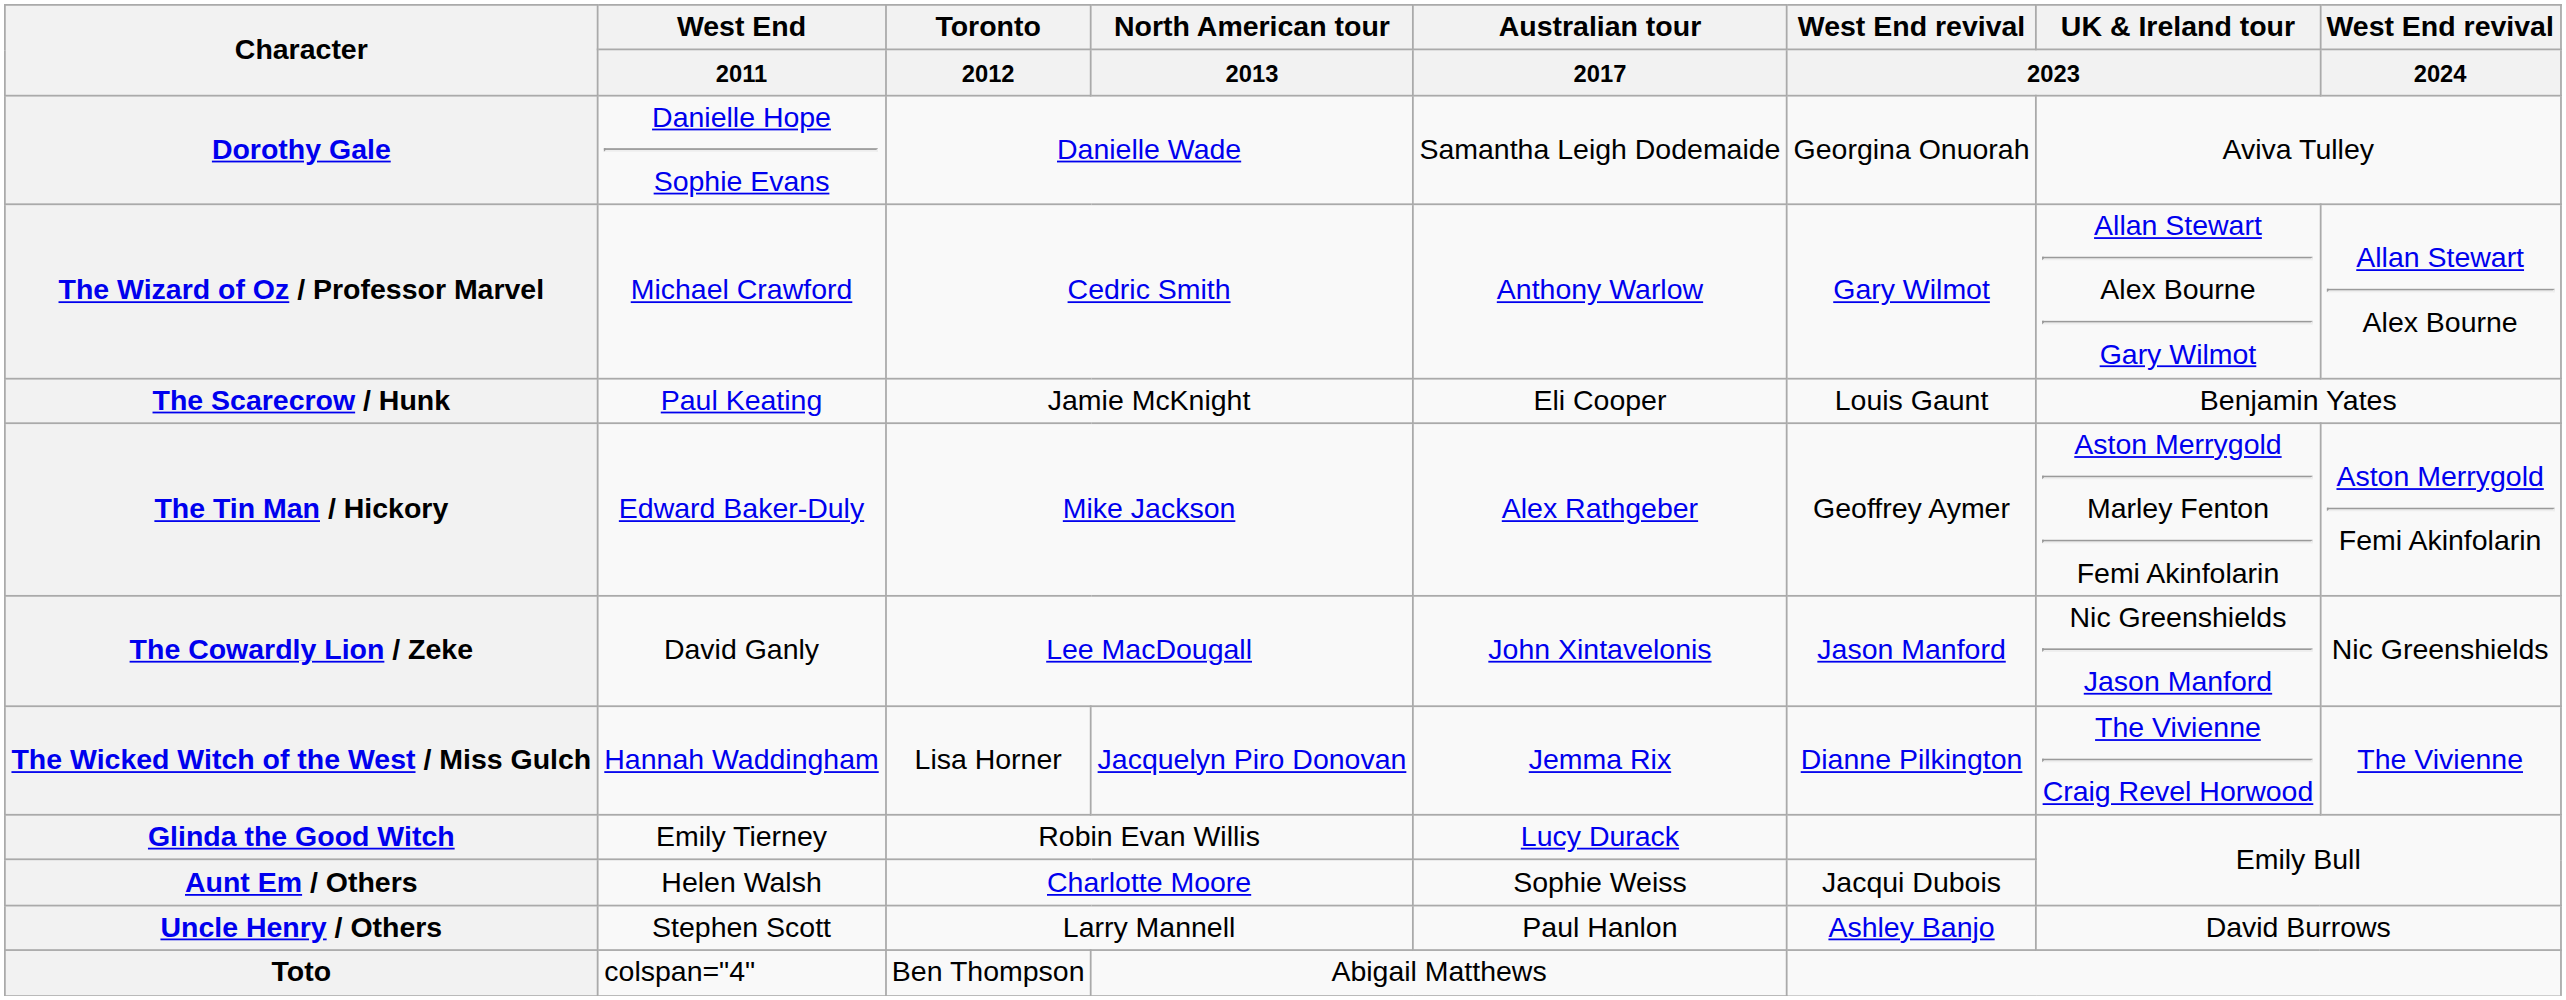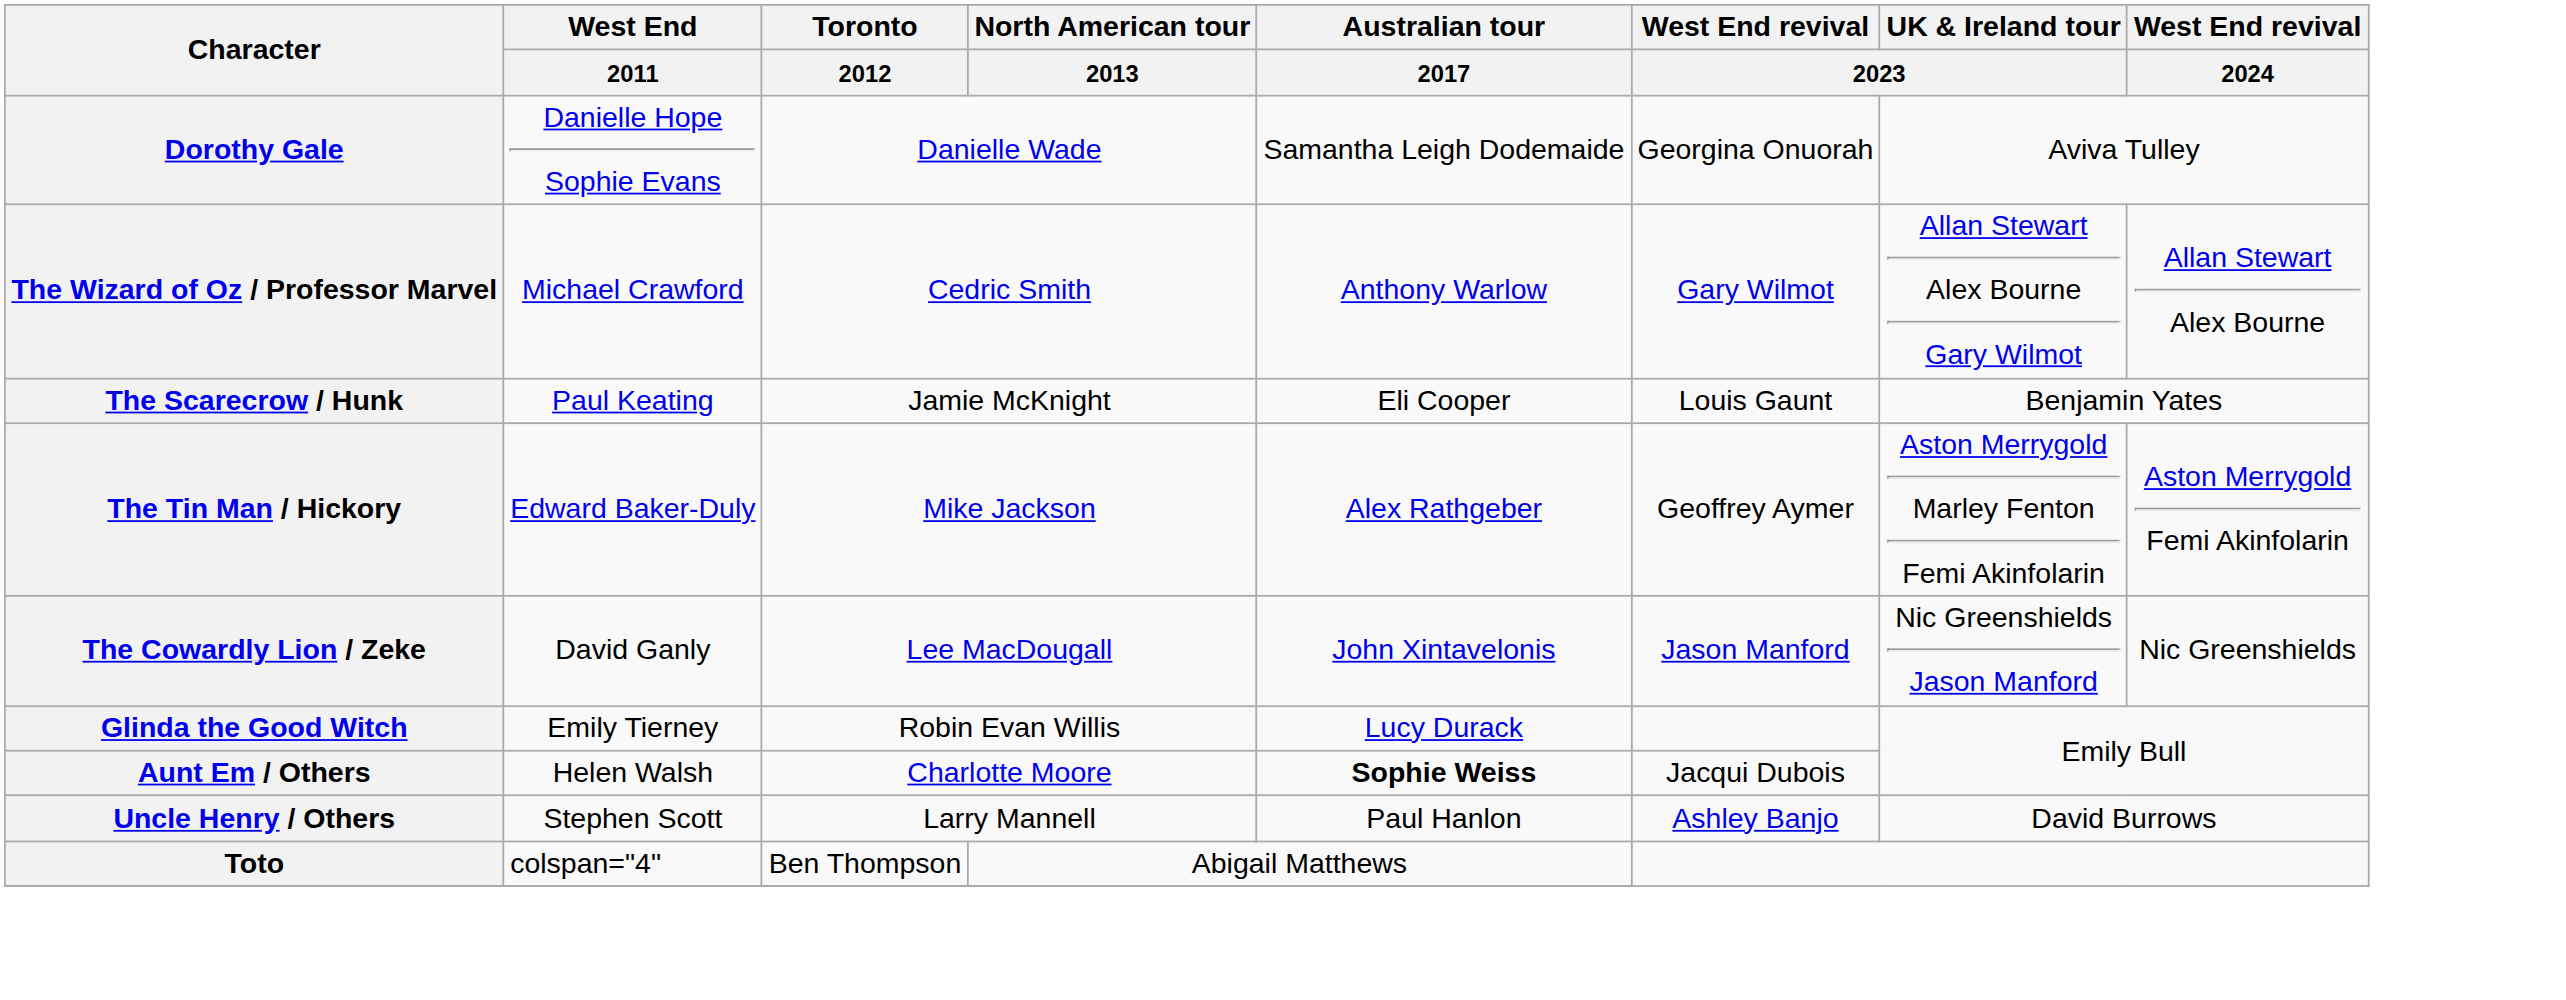- row: (301, 759)
(1600, 882) normal -> (1444, 772) bold
